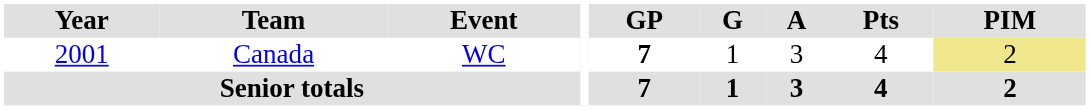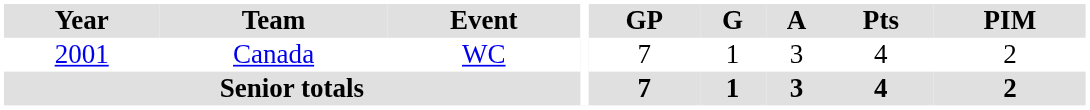(644, 54) bold -> (644, 54) normal
(1010, 54) khaki background -> (1010, 54) no background
